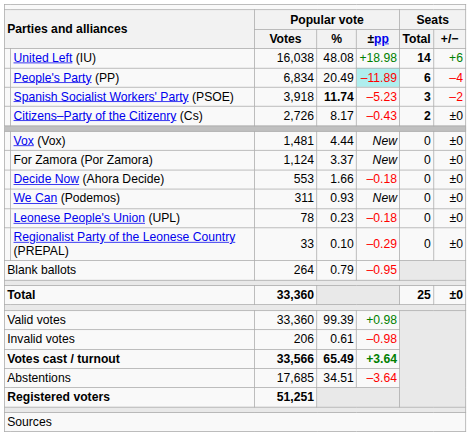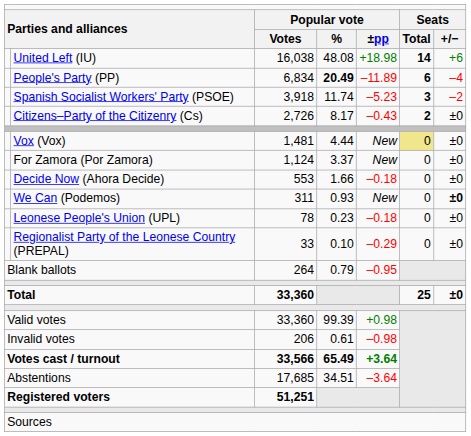(339, 77) normal -> (339, 77) bold
(379, 77) paleturquoise background -> (379, 77) no background
(339, 96) bold -> (339, 96) normal
(427, 141) no background -> (427, 141) khaki background
(456, 198) normal -> (456, 198) bold
